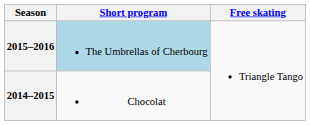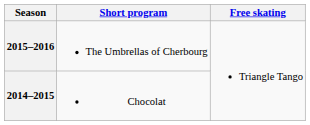(133, 52) lightblue background -> (133, 52) no background
